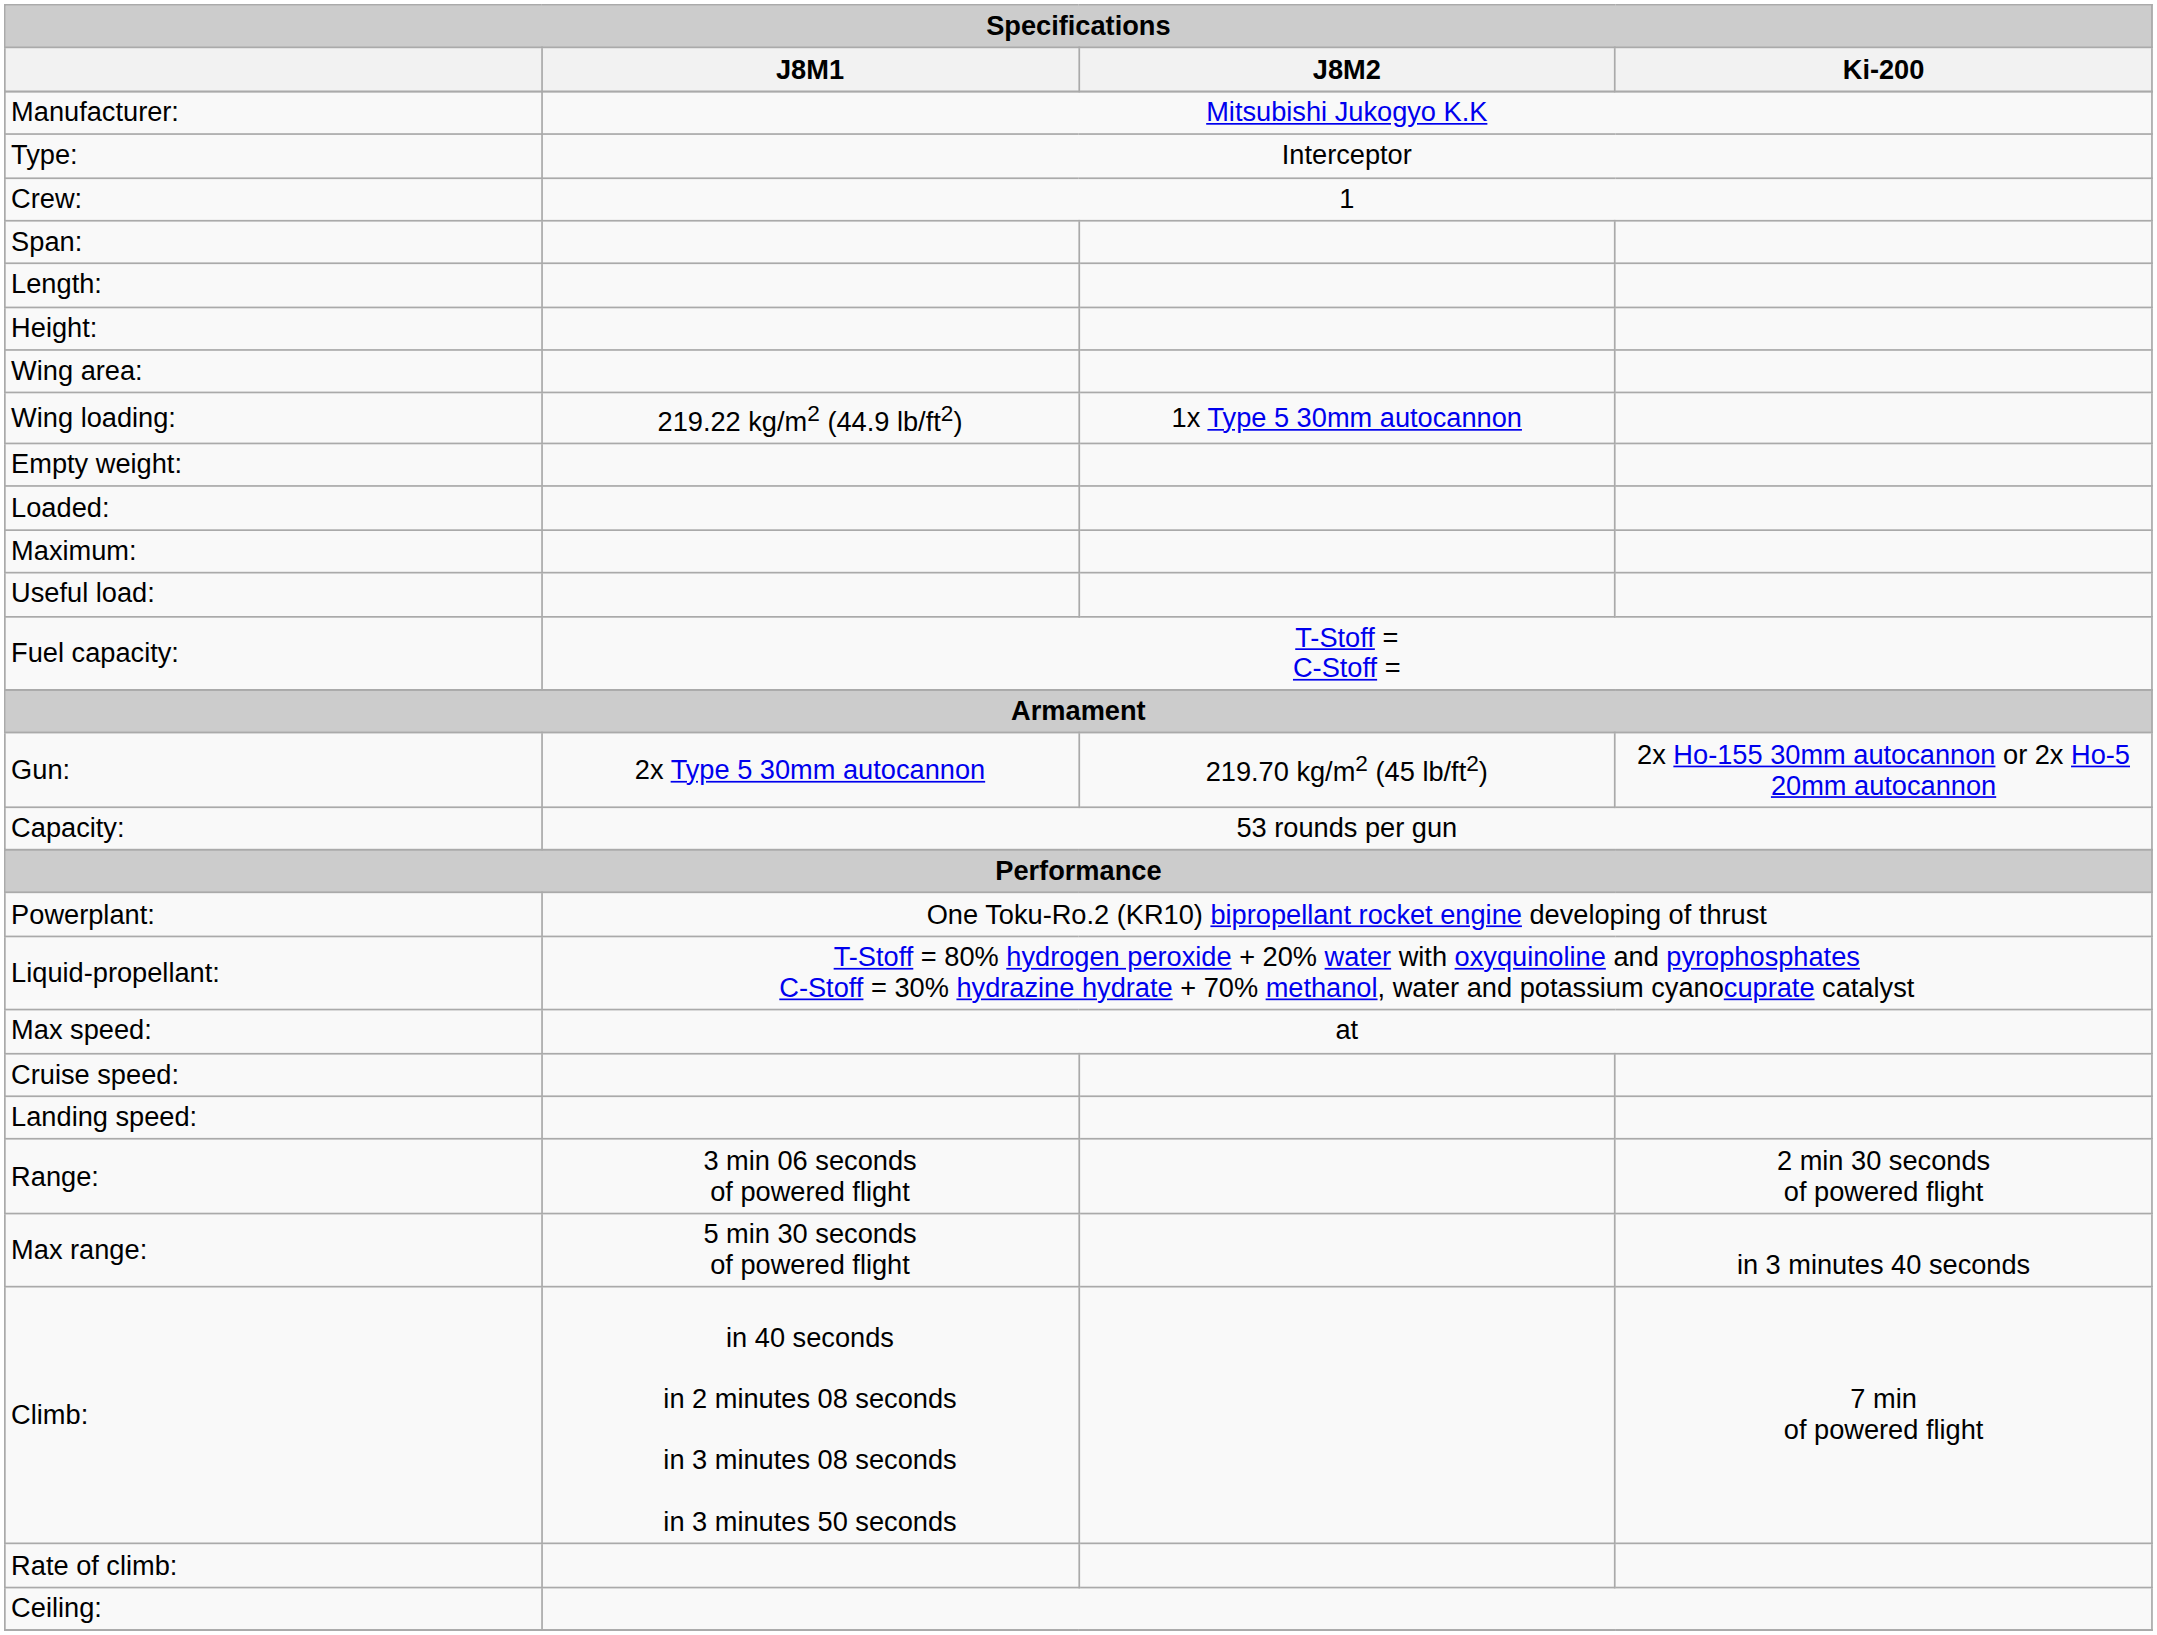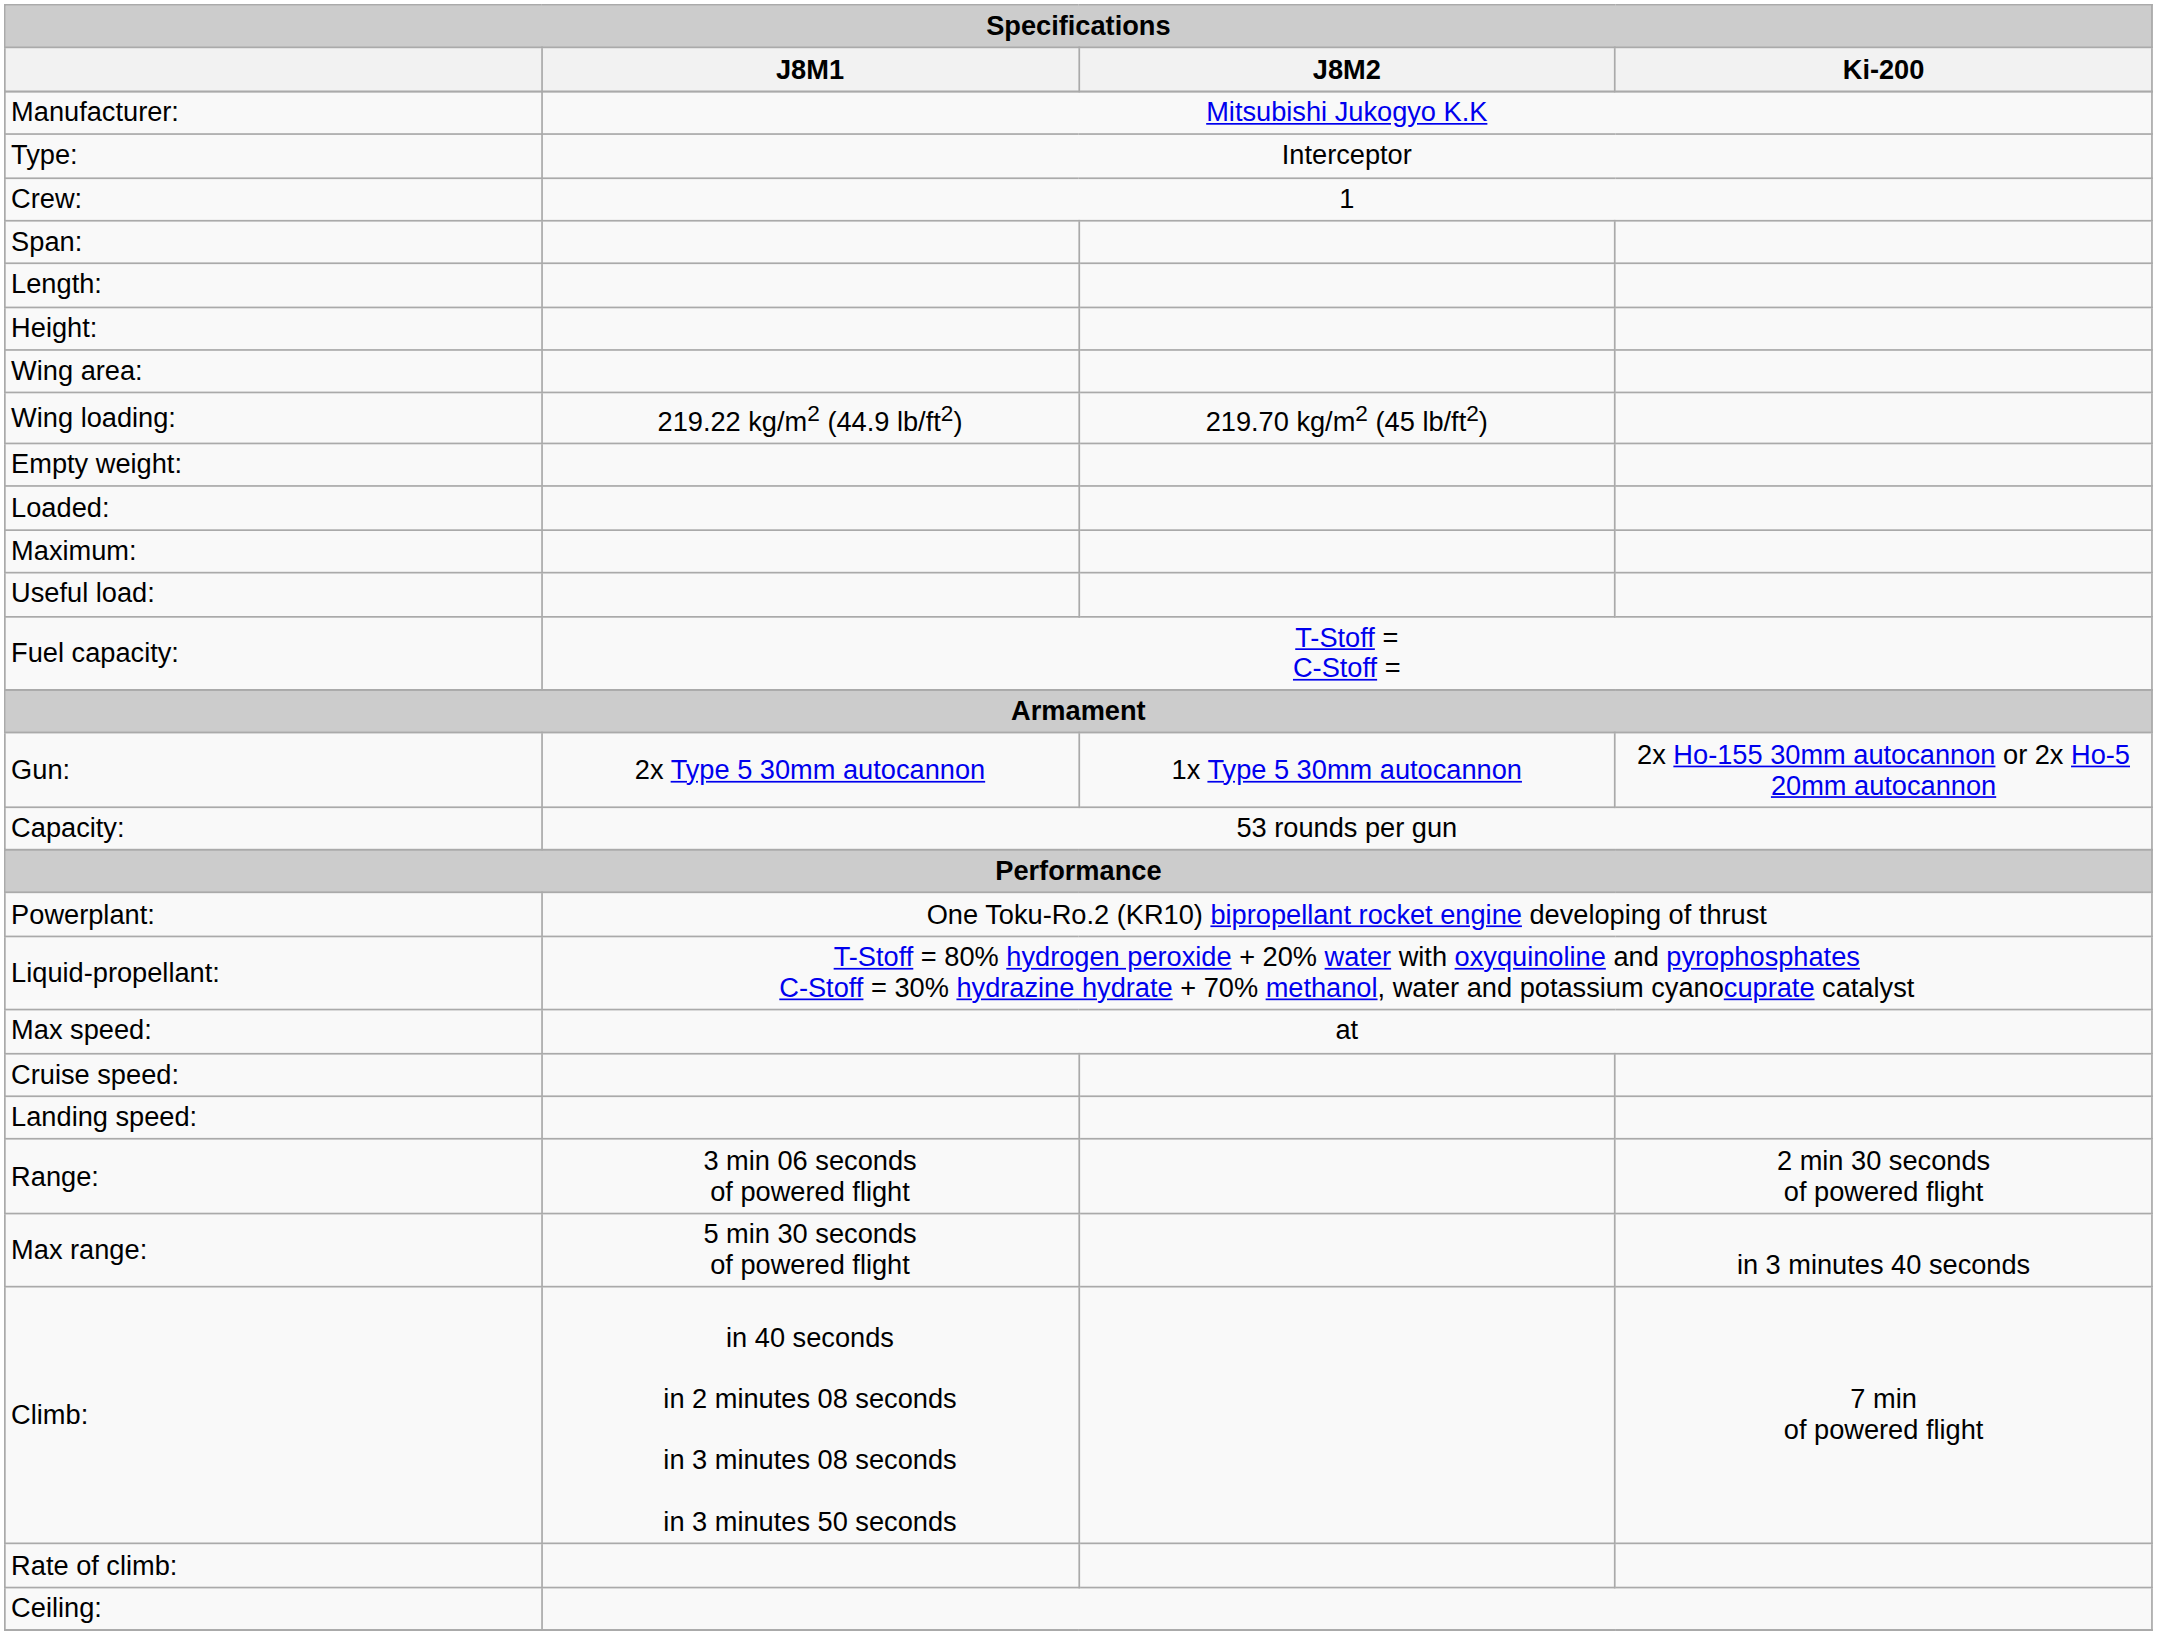(1347, 417) 1x Type 5 30mm autocannon -> (1347, 417) 219.70 kg/m2 (45 lb/ft2)
(1347, 769) 219.70 kg/m2 (45 lb/ft2) -> (1347, 769) 1x Type 5 30mm autocannon
